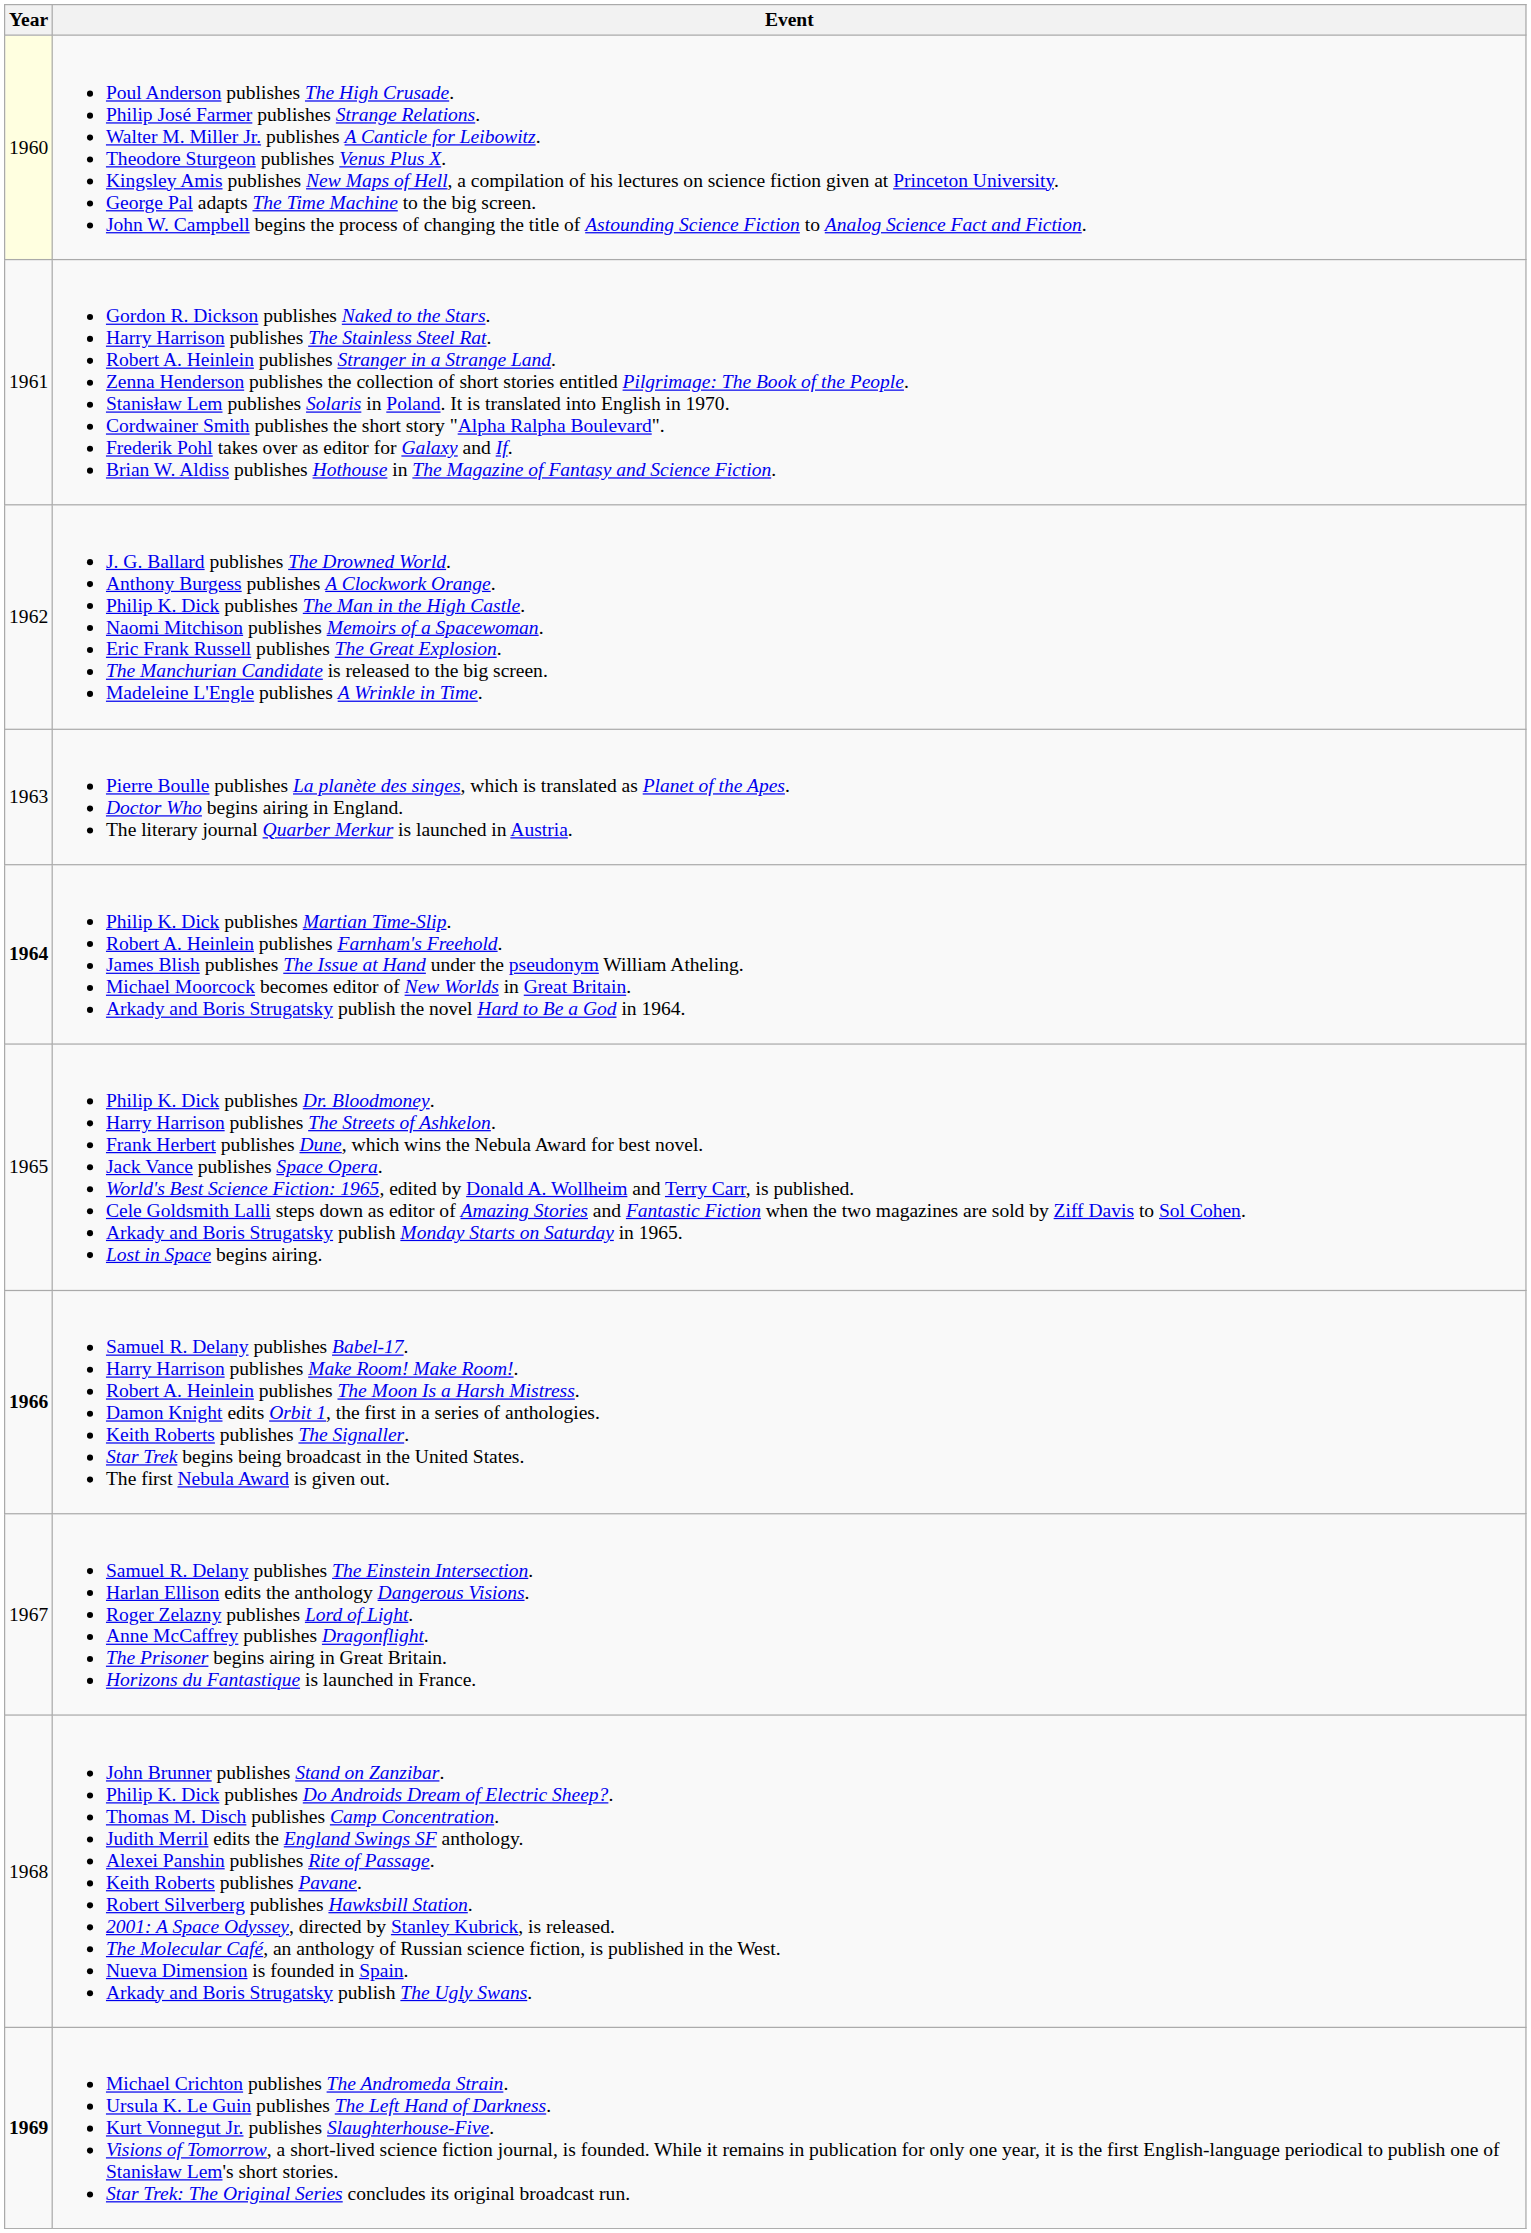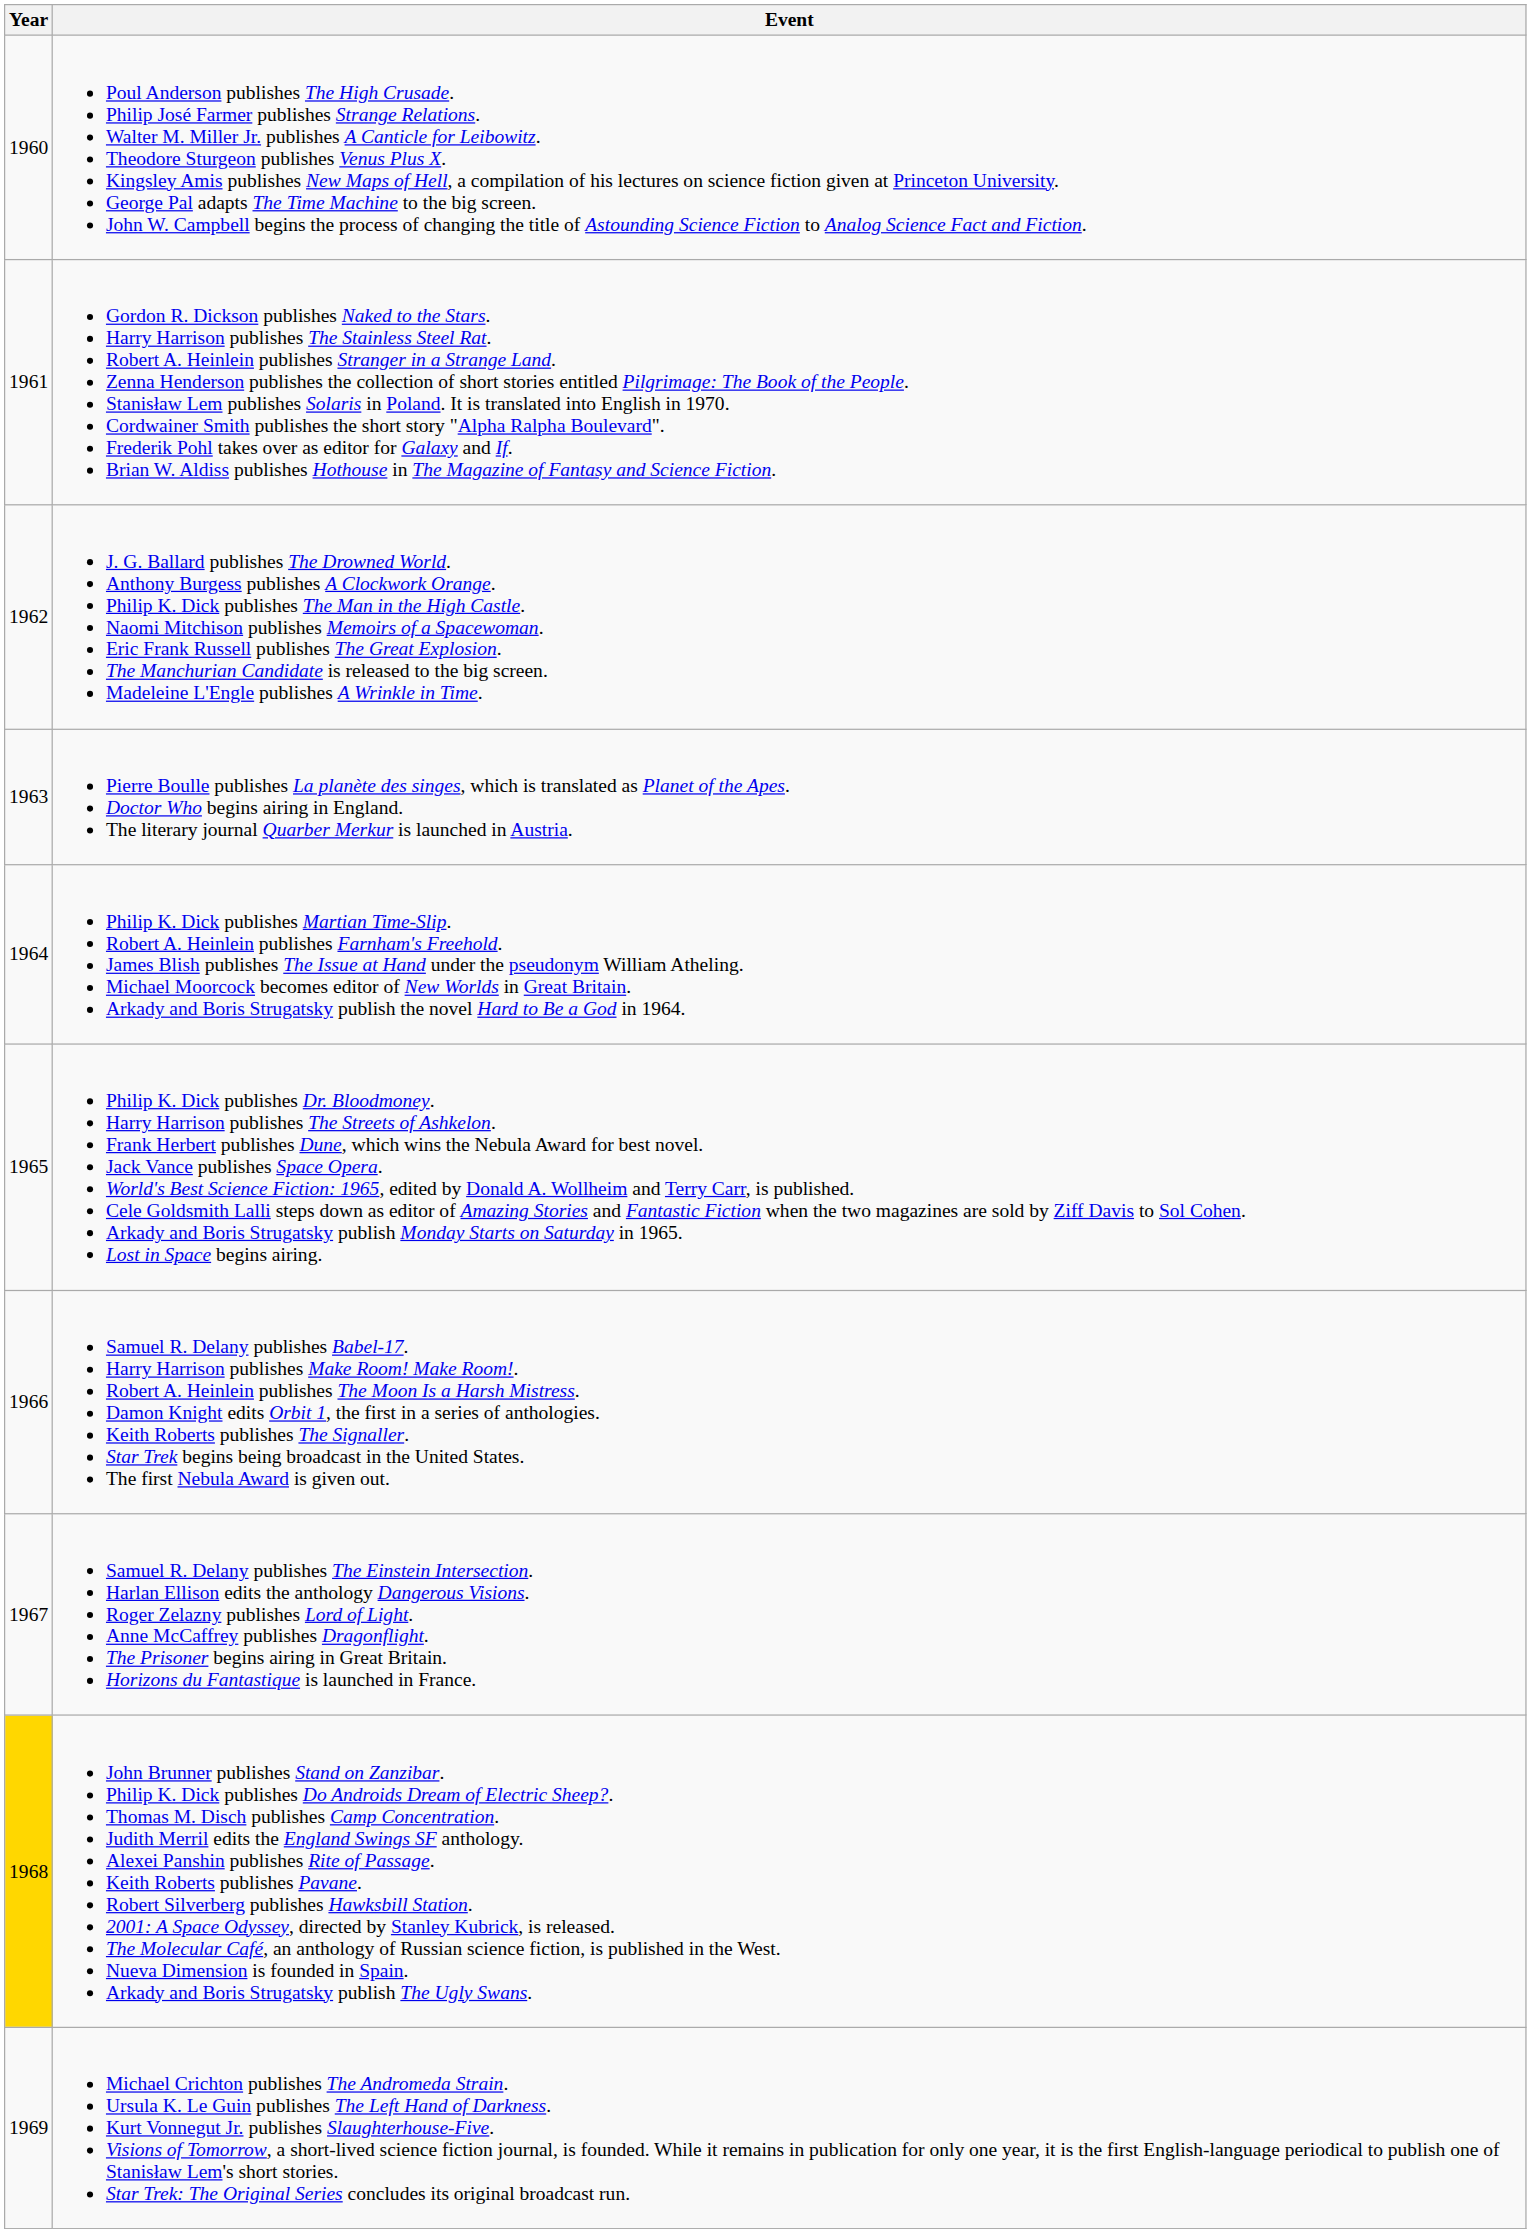(29, 147) lightyellow background -> (29, 147) no background
(29, 954) bold -> (29, 954) normal
(29, 1401) bold -> (29, 1401) normal
(29, 1871) no background -> (29, 1871) gold background
(29, 2127) bold -> (29, 2127) normal
